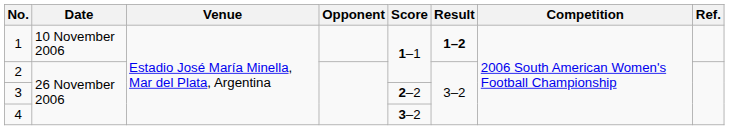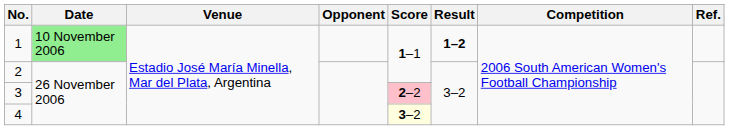(75, 43) no background -> (75, 43) lightgreen background
(409, 93) no background -> (409, 93) pink background
(409, 114) no background -> (409, 114) lightyellow background
